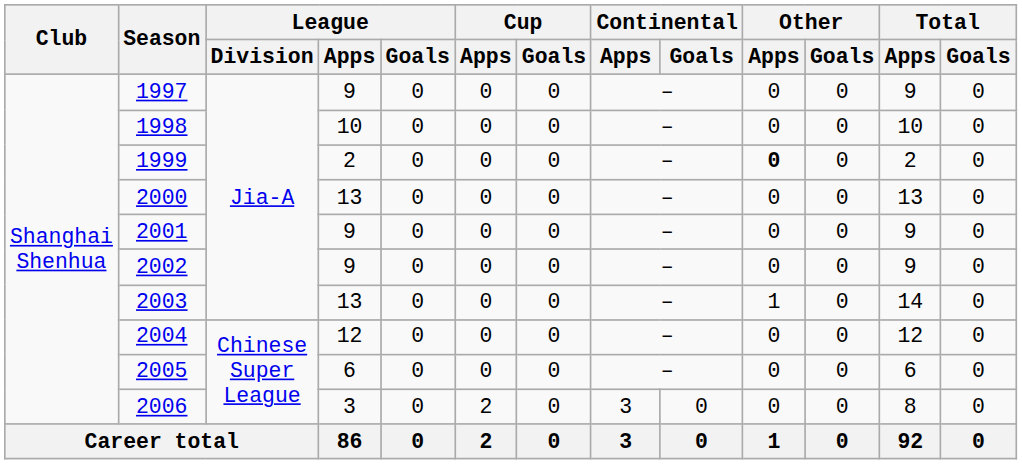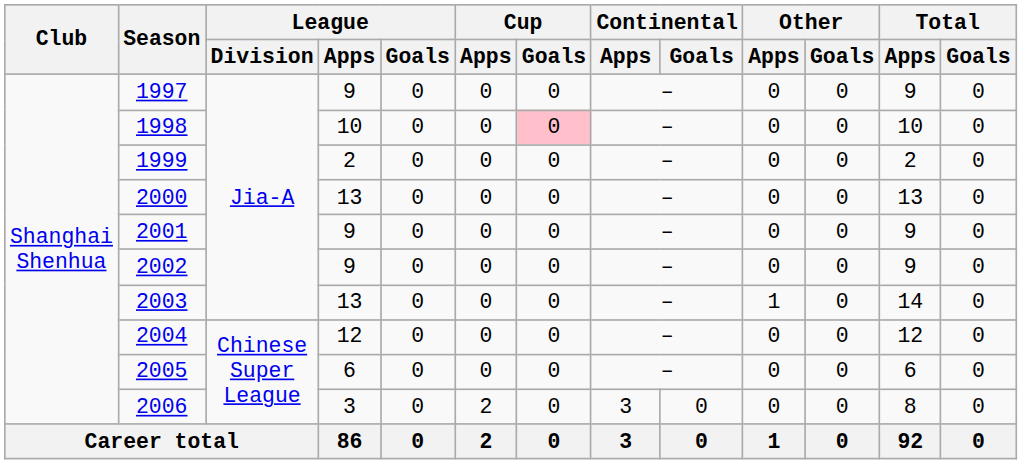(554, 127) no background -> (554, 127) pink background
(774, 162) bold -> (774, 162) normal
